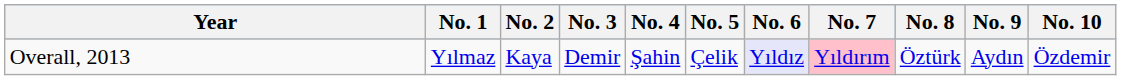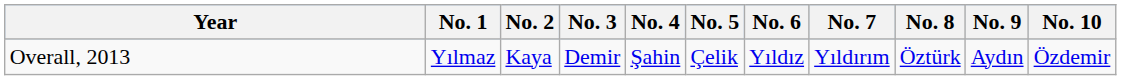(777, 56) lavender background -> (777, 56) no background
(852, 56) pink background -> (852, 56) no background
